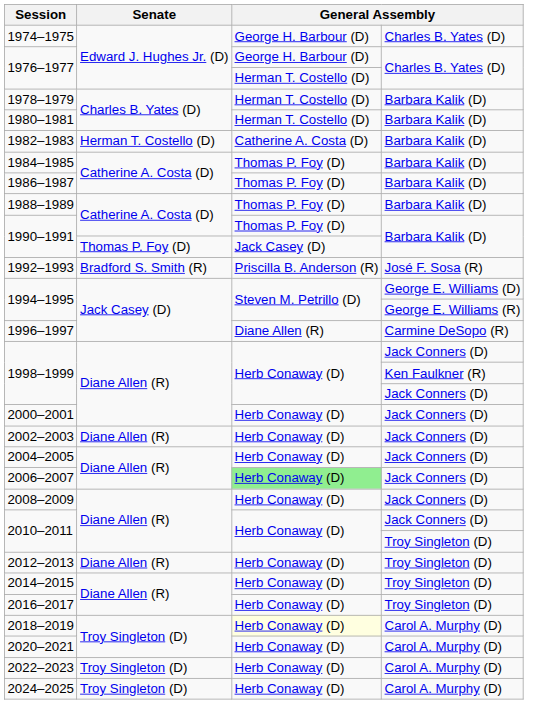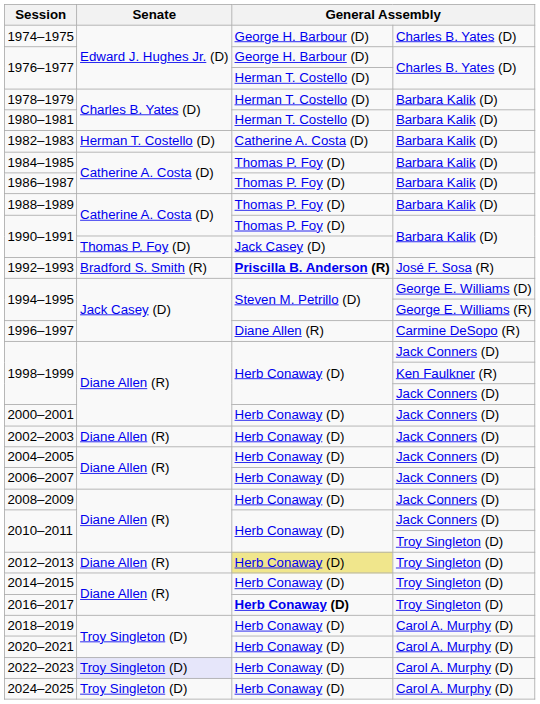(307, 267) normal -> (312, 267) bold
(290, 478) lightgreen background -> (290, 478) no background
(290, 562) no background -> (290, 562) khaki background
(290, 604) normal -> (292, 604) bold
(290, 625) lightyellow background -> (290, 625) no background
(134, 667) no background -> (134, 667) lavender background
